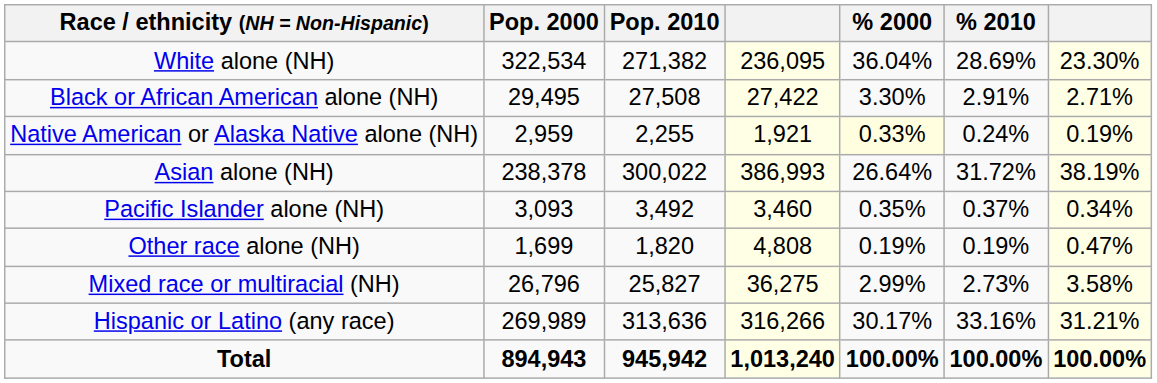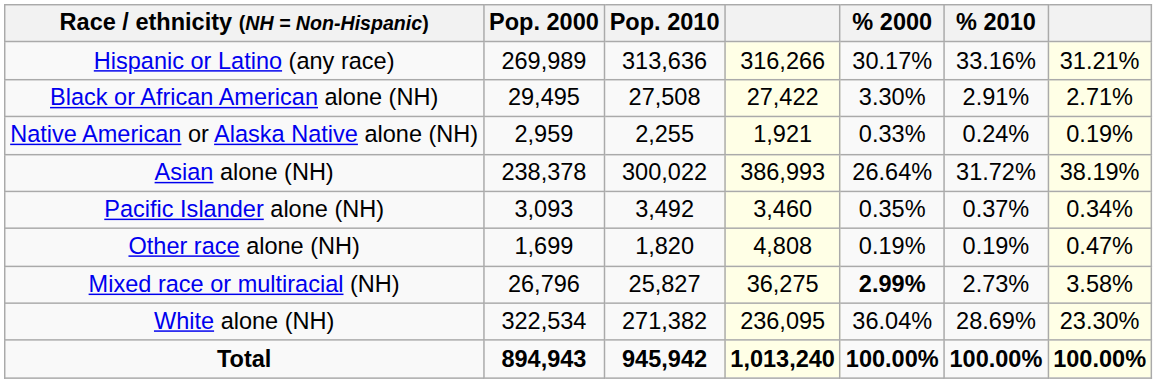rows swapped: (244, 60) <-> (244, 321)
(892, 135) lightyellow background -> (892, 135) no background
(892, 284) normal -> (892, 284) bold
